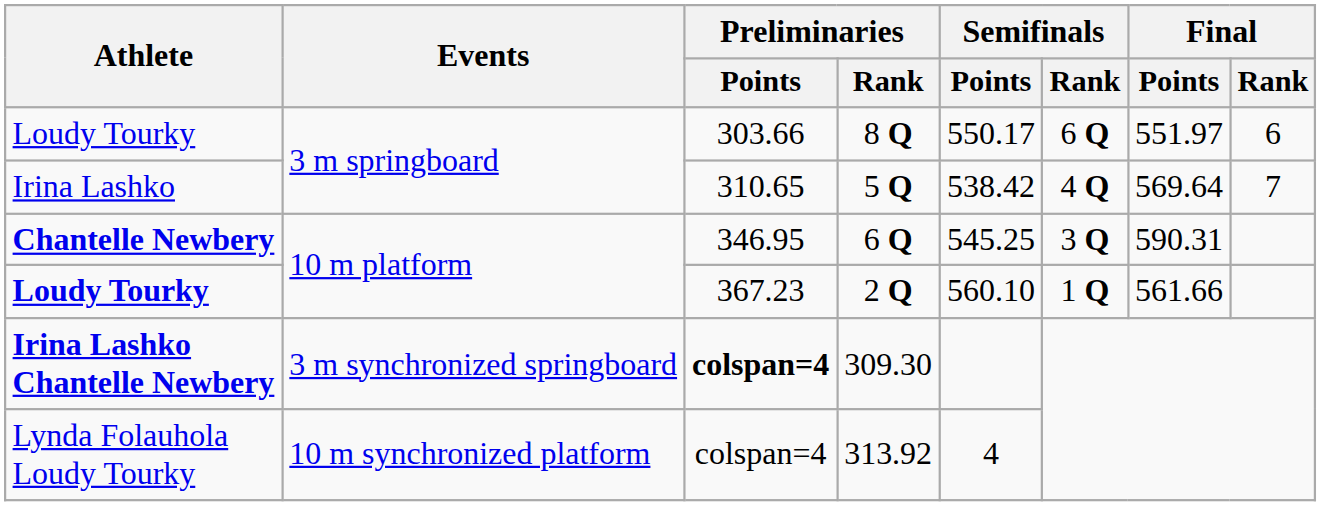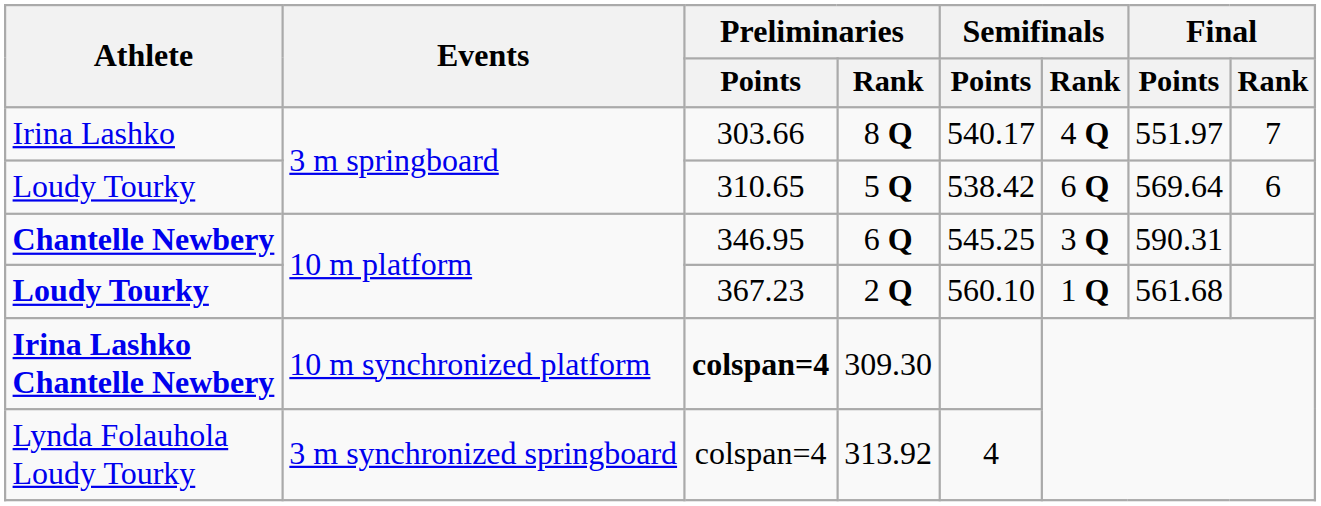(104, 133) Loudy Tourky -> (94, 133) Irina Lashko
(991, 133) 550.17 -> (991, 133) 540.17
(1085, 133) 6 Q -> (1085, 133) 4 Q
(1273, 133) 6 -> (1273, 133) 7
(94, 186) Irina Lashko -> (104, 186) Loudy Tourky
(1085, 186) 4 Q -> (1085, 186) 6 Q
(1273, 186) 7 -> (1273, 186) 6
(1179, 292) 561.66 -> (1179, 292) 561.68
(483, 363) 3 m synchronized springboard -> (470, 363) 10 m synchronized platform
(470, 454) 10 m synchronized platform -> (483, 454) 3 m synchronized springboard
